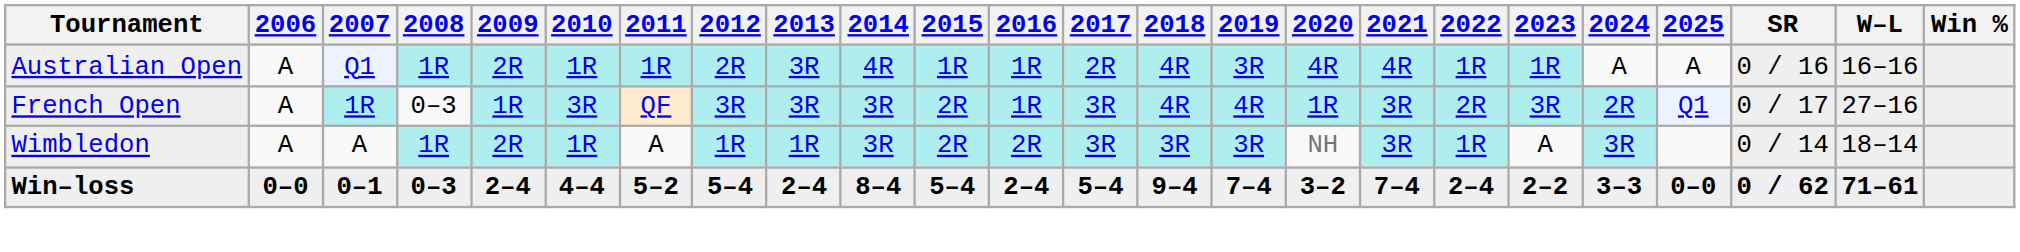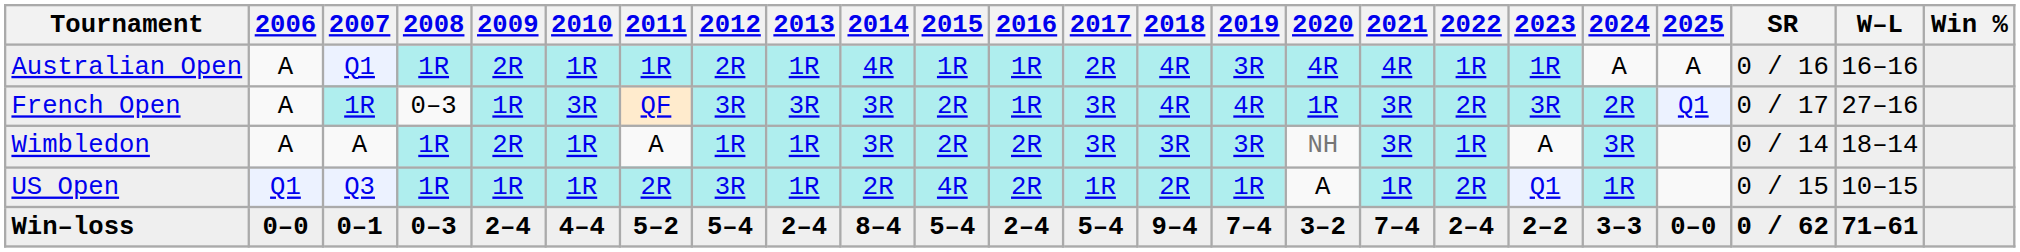(804, 66) 3R -> (804, 66) 1R
+ row: (65, 187)
